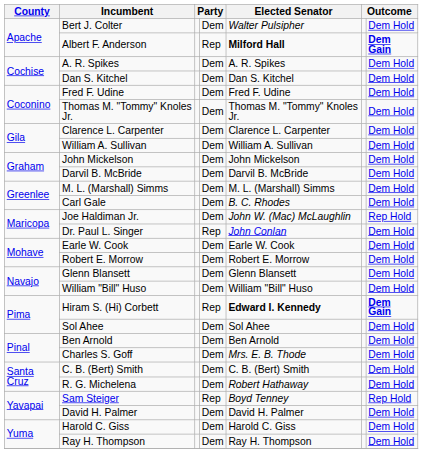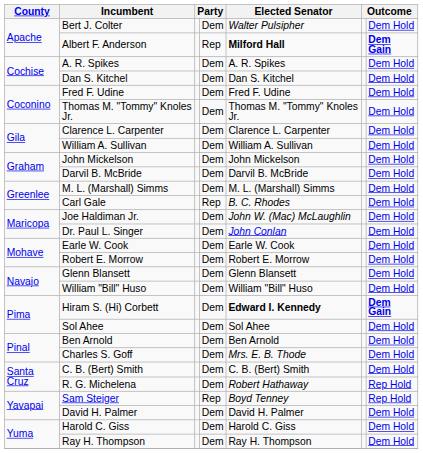(213, 202) Dem -> (211, 202) Rep
(390, 217) Rep Hold -> (391, 217) Dem Hold
(211, 231) Rep -> (213, 231) Dem
(211, 307) Rep -> (213, 307) Dem
(391, 384) Dem Hold -> (390, 384) Rep Hold
